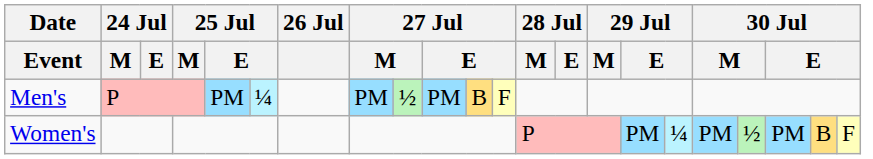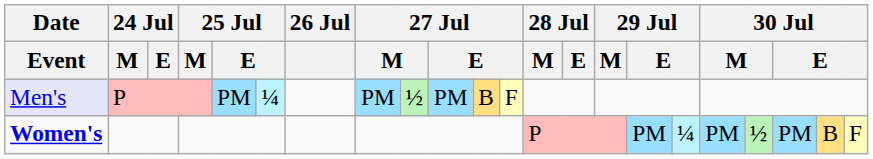(38, 97) no background -> (38, 97) lavender background
(53, 134) normal -> (56, 134) bold
